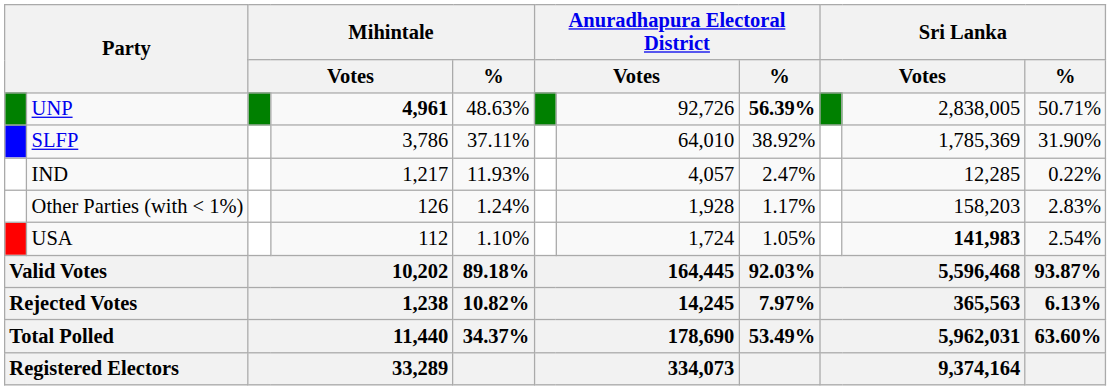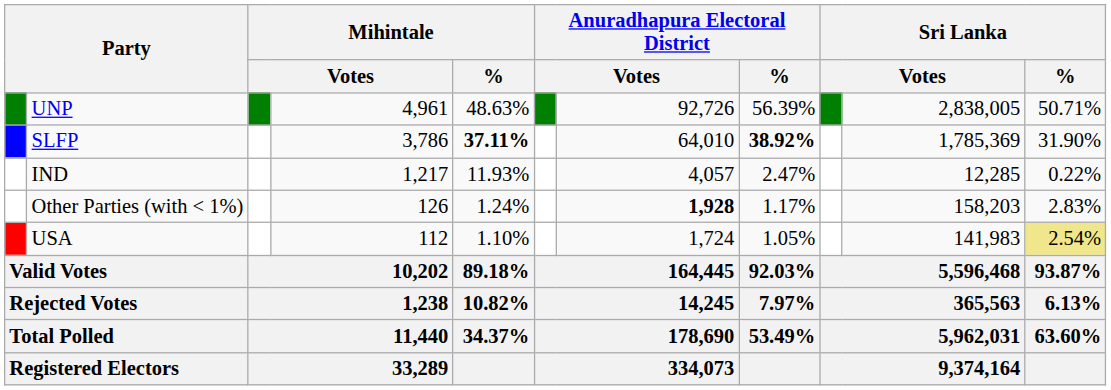(425, 108) bold -> (425, 108) normal
(782, 108) bold -> (784, 108) normal
(498, 141) normal -> (497, 141) bold
(784, 141) normal -> (782, 141) bold
(711, 206) normal -> (711, 206) bold
(987, 238) bold -> (987, 238) normal
(1075, 238) no background -> (1075, 238) khaki background
